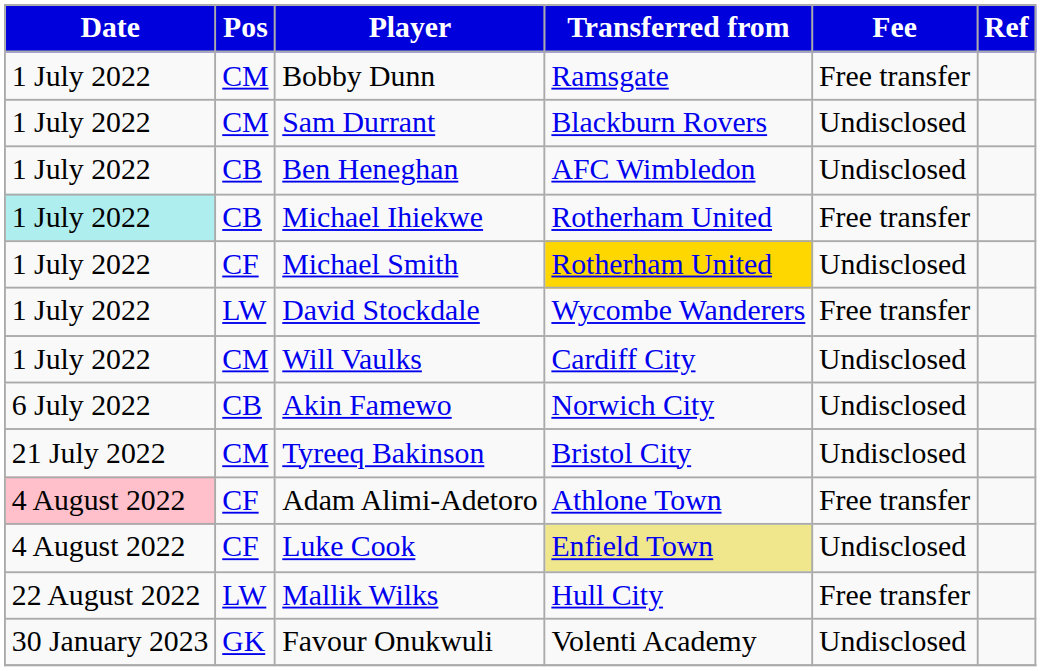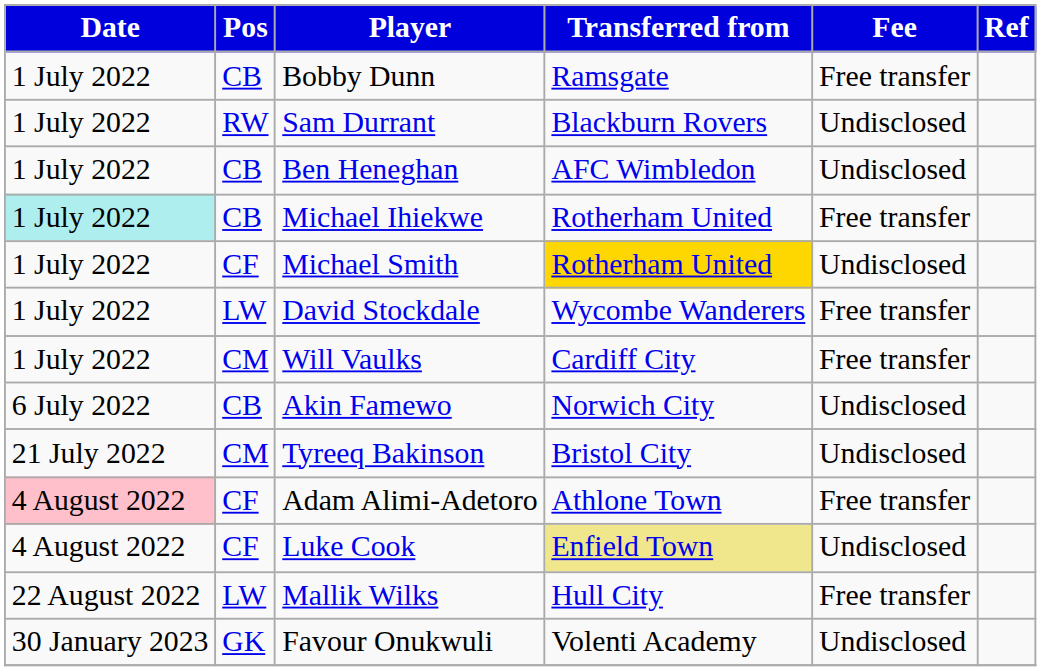(245, 75) CM -> (242, 75) CB
(245, 122) CM -> (245, 122) RW
(893, 358) Undisclosed -> (895, 358) Free transfer
